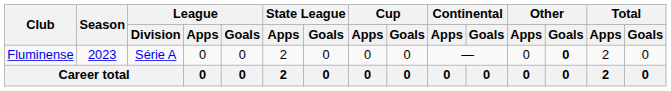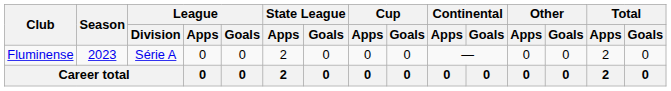(566, 55) bold -> (566, 55) normal
